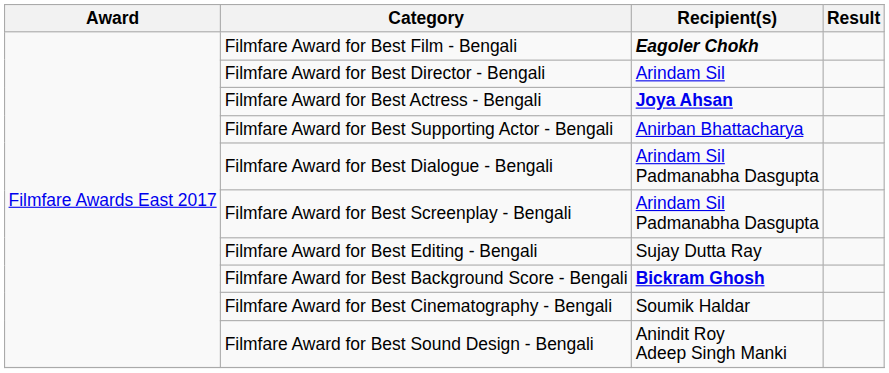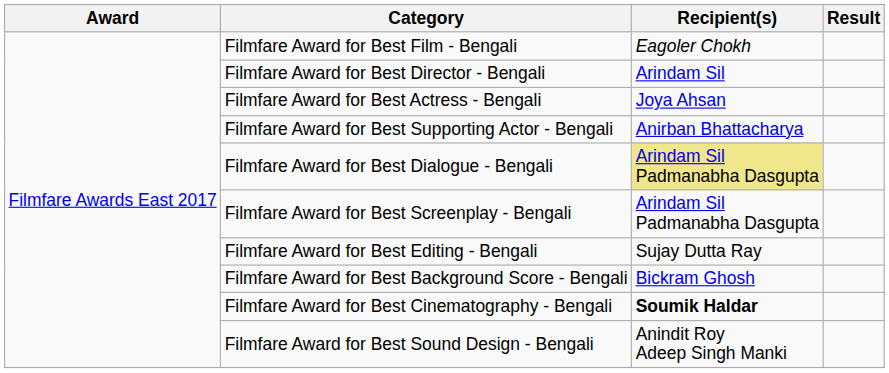(697, 45) bold -> (693, 45) normal
(684, 101) bold -> (681, 101) normal
(727, 166) no background -> (727, 166) khaki background
(700, 278) bold -> (695, 278) normal
(693, 306) normal -> (697, 306) bold
